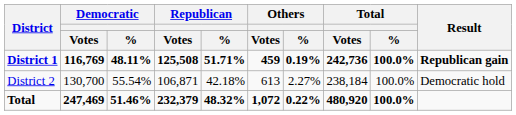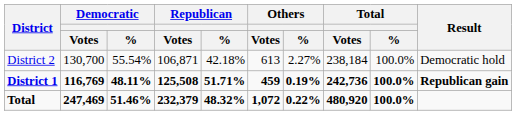rows swapped: (32, 60) <-> (31, 80)
